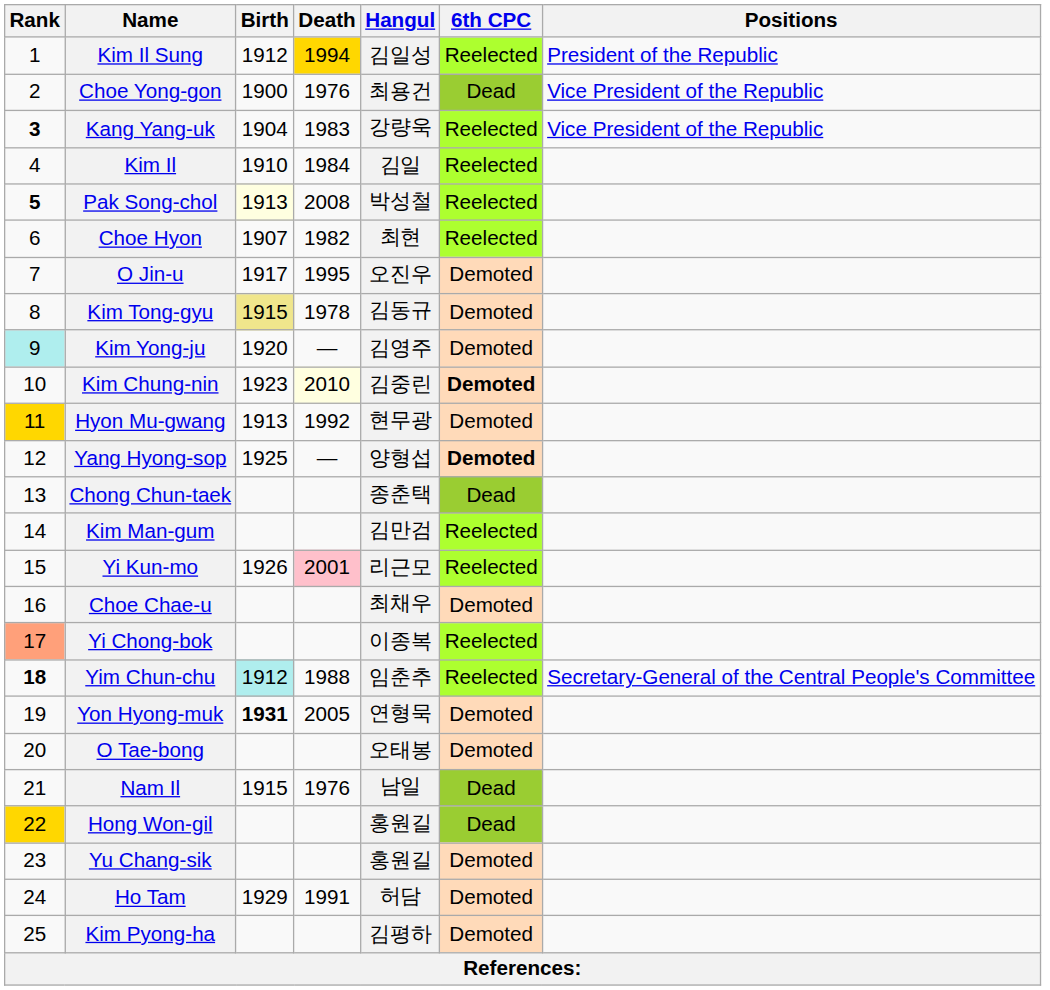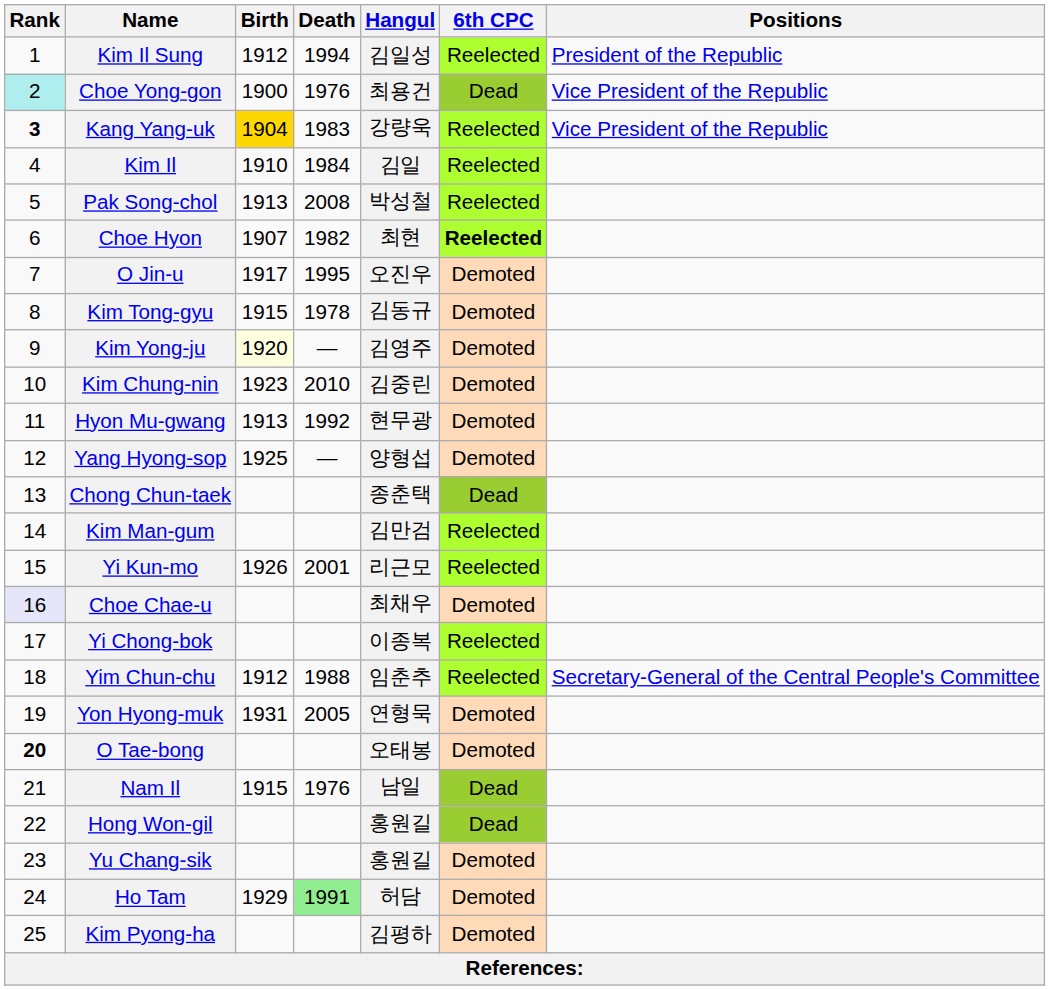(327, 55) gold background -> (327, 55) no background
(35, 92) no background -> (35, 92) paleturquoise background
(265, 128) no background -> (265, 128) gold background
(35, 201) bold -> (35, 201) normal
(265, 201) lightyellow background -> (265, 201) no background
(491, 238) normal -> (493, 238) bold
(265, 311) khaki background -> (265, 311) no background
(35, 348) paleturquoise background -> (35, 348) no background
(265, 348) no background -> (265, 348) lightyellow background
(327, 384) lightyellow background -> (327, 384) no background
(491, 384) bold -> (493, 384) normal
(35, 421) gold background -> (35, 421) no background
(491, 458) bold -> (493, 458) normal
(327, 567) pink background -> (327, 567) no background
(35, 604) no background -> (35, 604) lavender background
(35, 641) lightsalmon background -> (35, 641) no background
(35, 677) bold -> (35, 677) normal
(265, 677) paleturquoise background -> (265, 677) no background
(265, 714) bold -> (265, 714) normal
(35, 751) normal -> (35, 751) bold
(35, 824) gold background -> (35, 824) no background
(327, 897) no background -> (327, 897) lightgreen background
